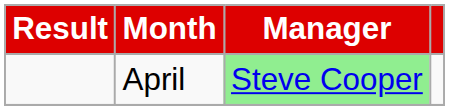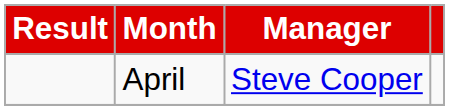(327, 79) lightgreen background -> (327, 79) no background
